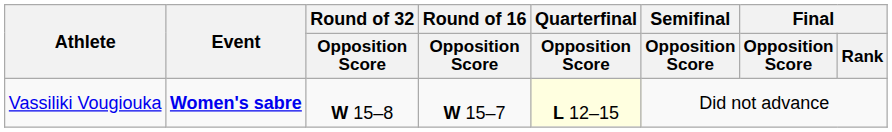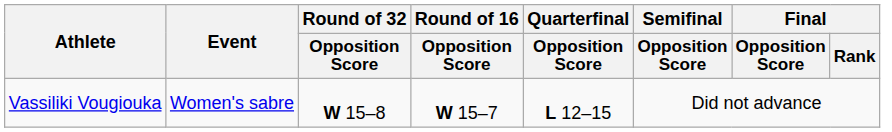(236, 103) bold -> (232, 103) normal
(586, 113) lightyellow background -> (578, 113) no background
